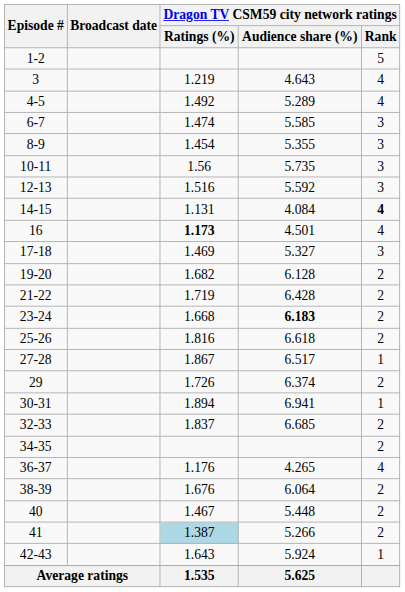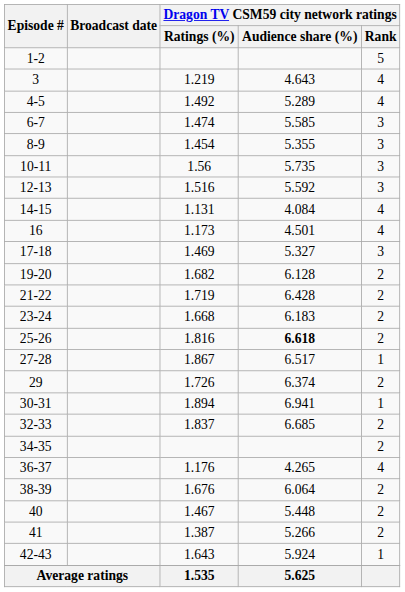(381, 209) bold -> (381, 209) normal
(199, 230) bold -> (199, 230) normal
(300, 317) bold -> (300, 317) normal
(300, 338) normal -> (300, 338) bold
(199, 532) lightblue background -> (199, 532) no background
